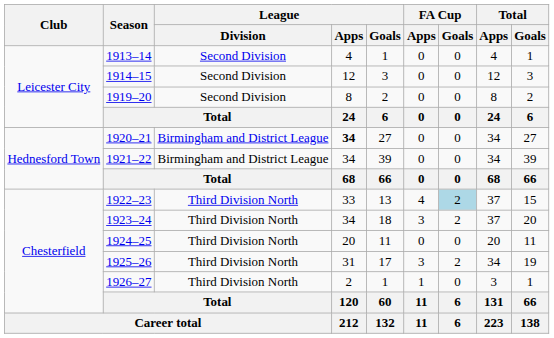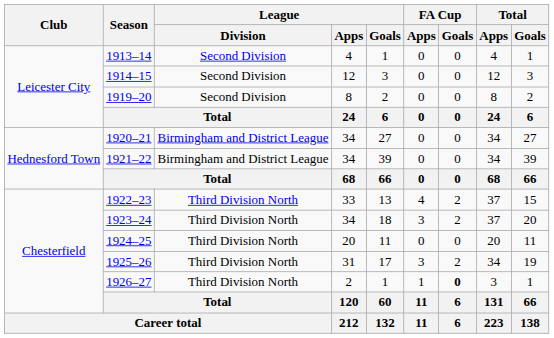(349, 138) bold -> (349, 138) normal
(458, 199) lightblue background -> (458, 199) no background
(458, 281) normal -> (458, 281) bold
